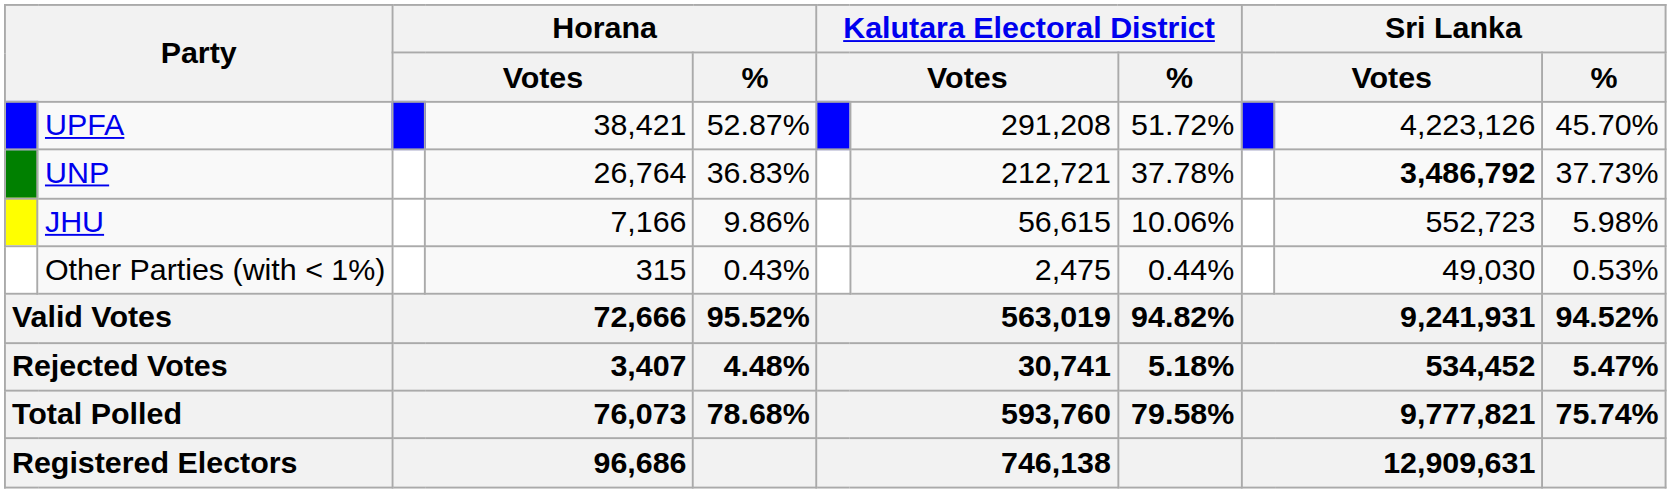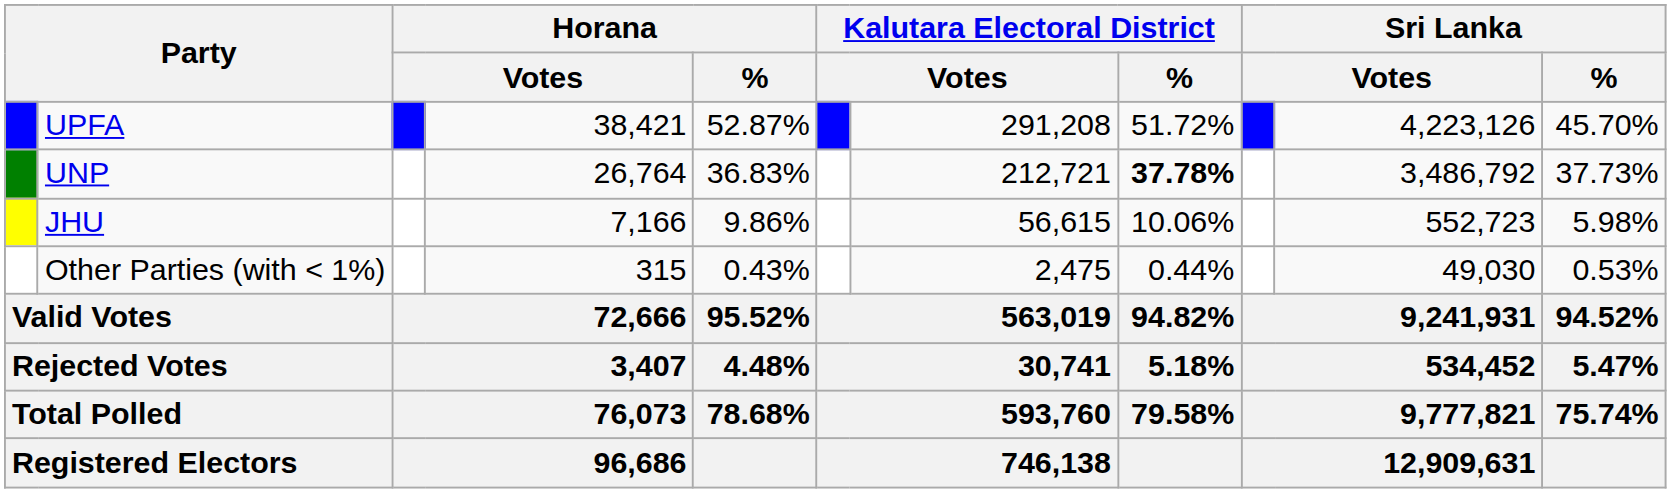(1183, 173) normal -> (1183, 173) bold
(1468, 173) bold -> (1468, 173) normal
